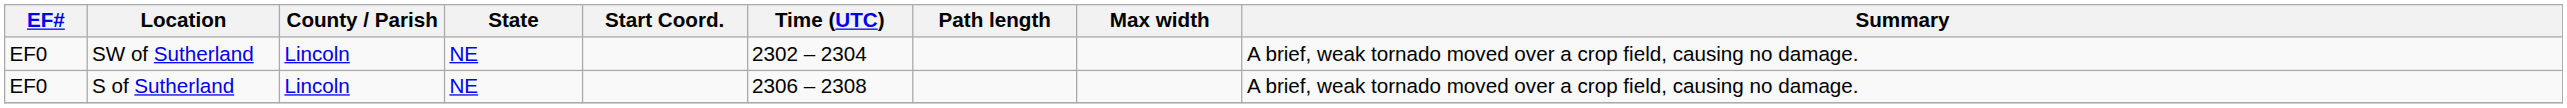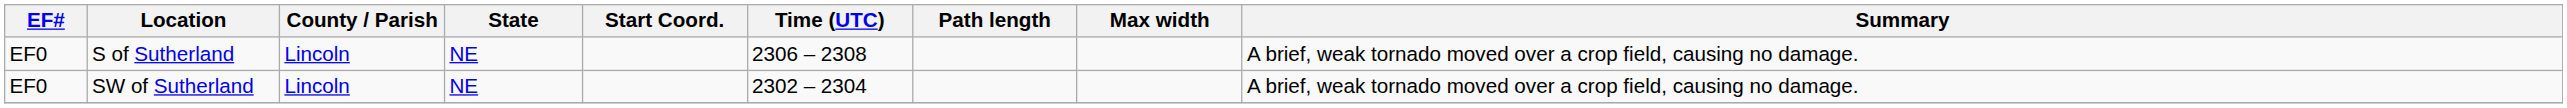rows swapped: (173, 53) <-> (163, 86)
